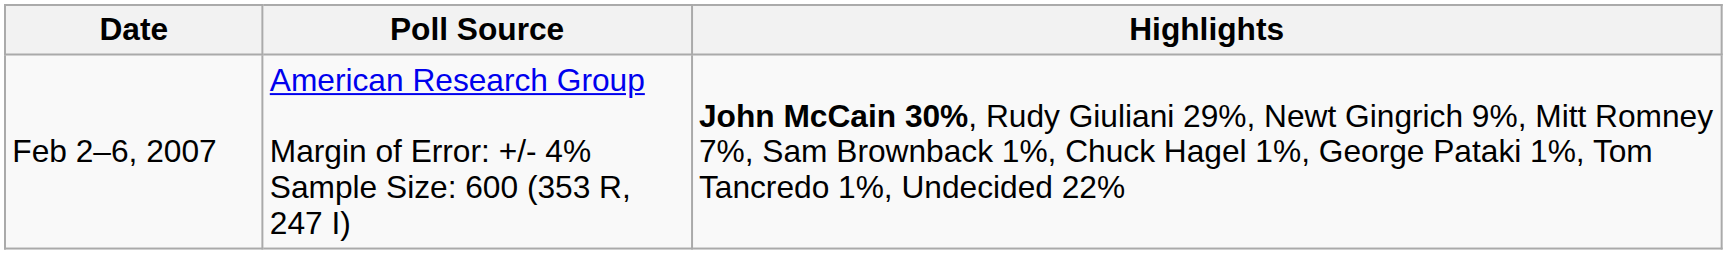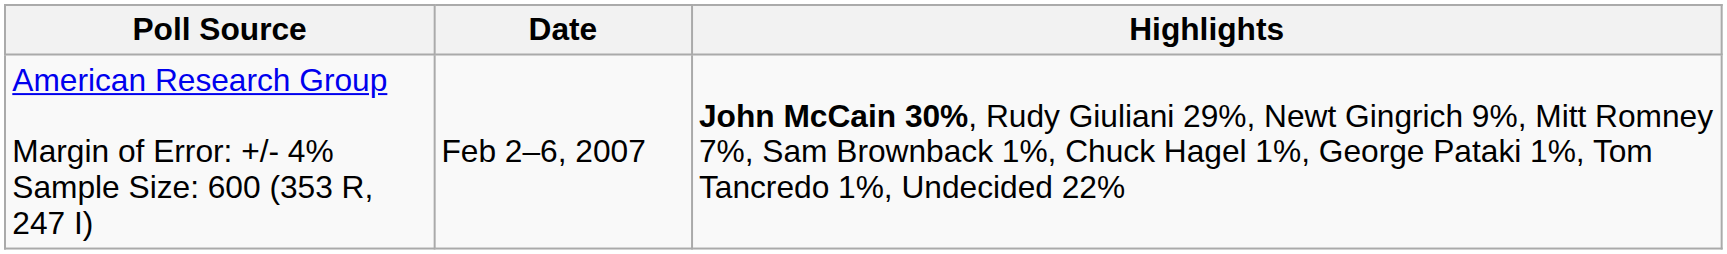columns swapped: (477, 29) <-> (134, 29)
